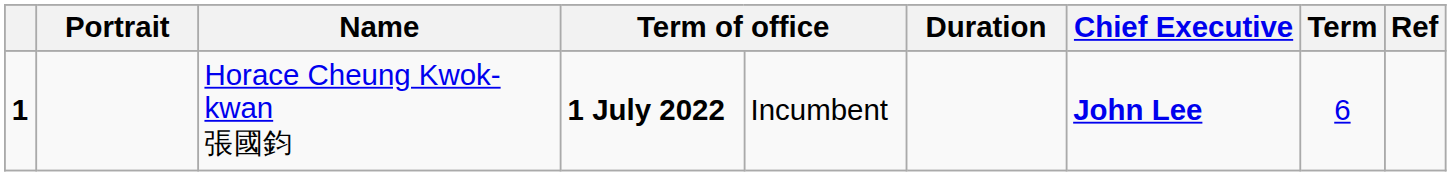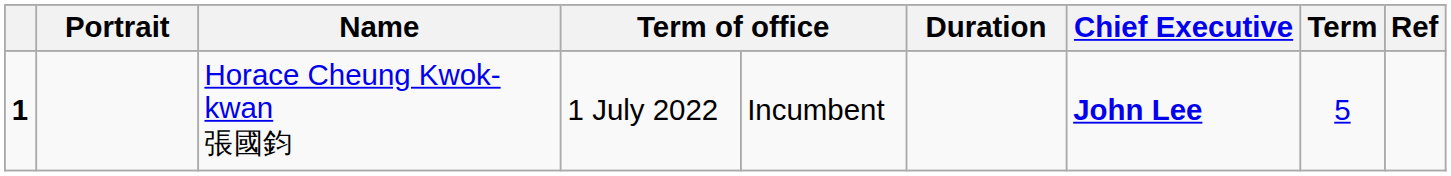(646, 110) bold -> (643, 110) normal
(1342, 110) 6 -> (1342, 110) 5
